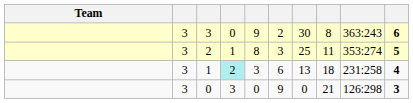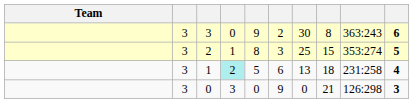(328, 51) 11 -> (328, 51) 15
(256, 70) 3 -> (256, 70) 5
